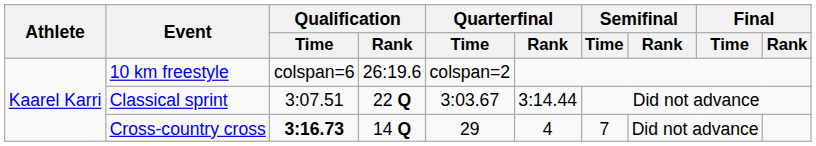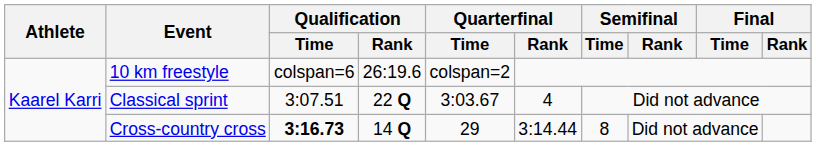(548, 101) 3:14.44 -> (548, 101) 4
(548, 128) 4 -> (548, 128) 3:14.44
(604, 128) 7 -> (604, 128) 8
